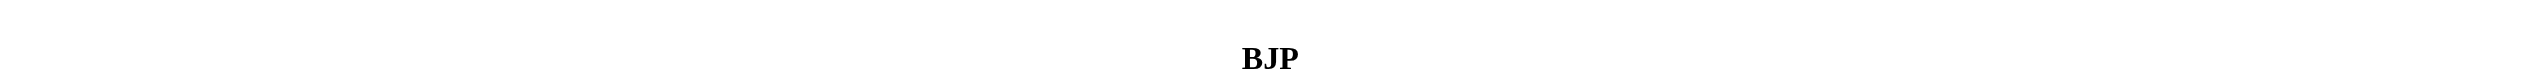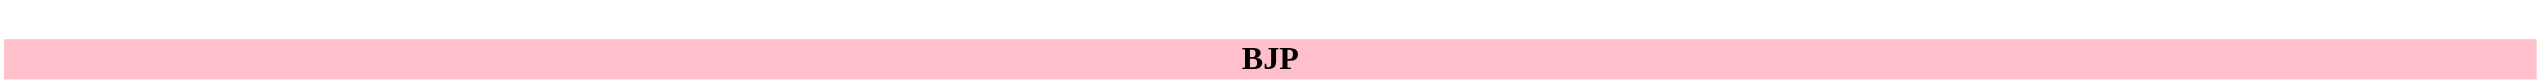(1270, 58) no background -> (1270, 58) pink background
